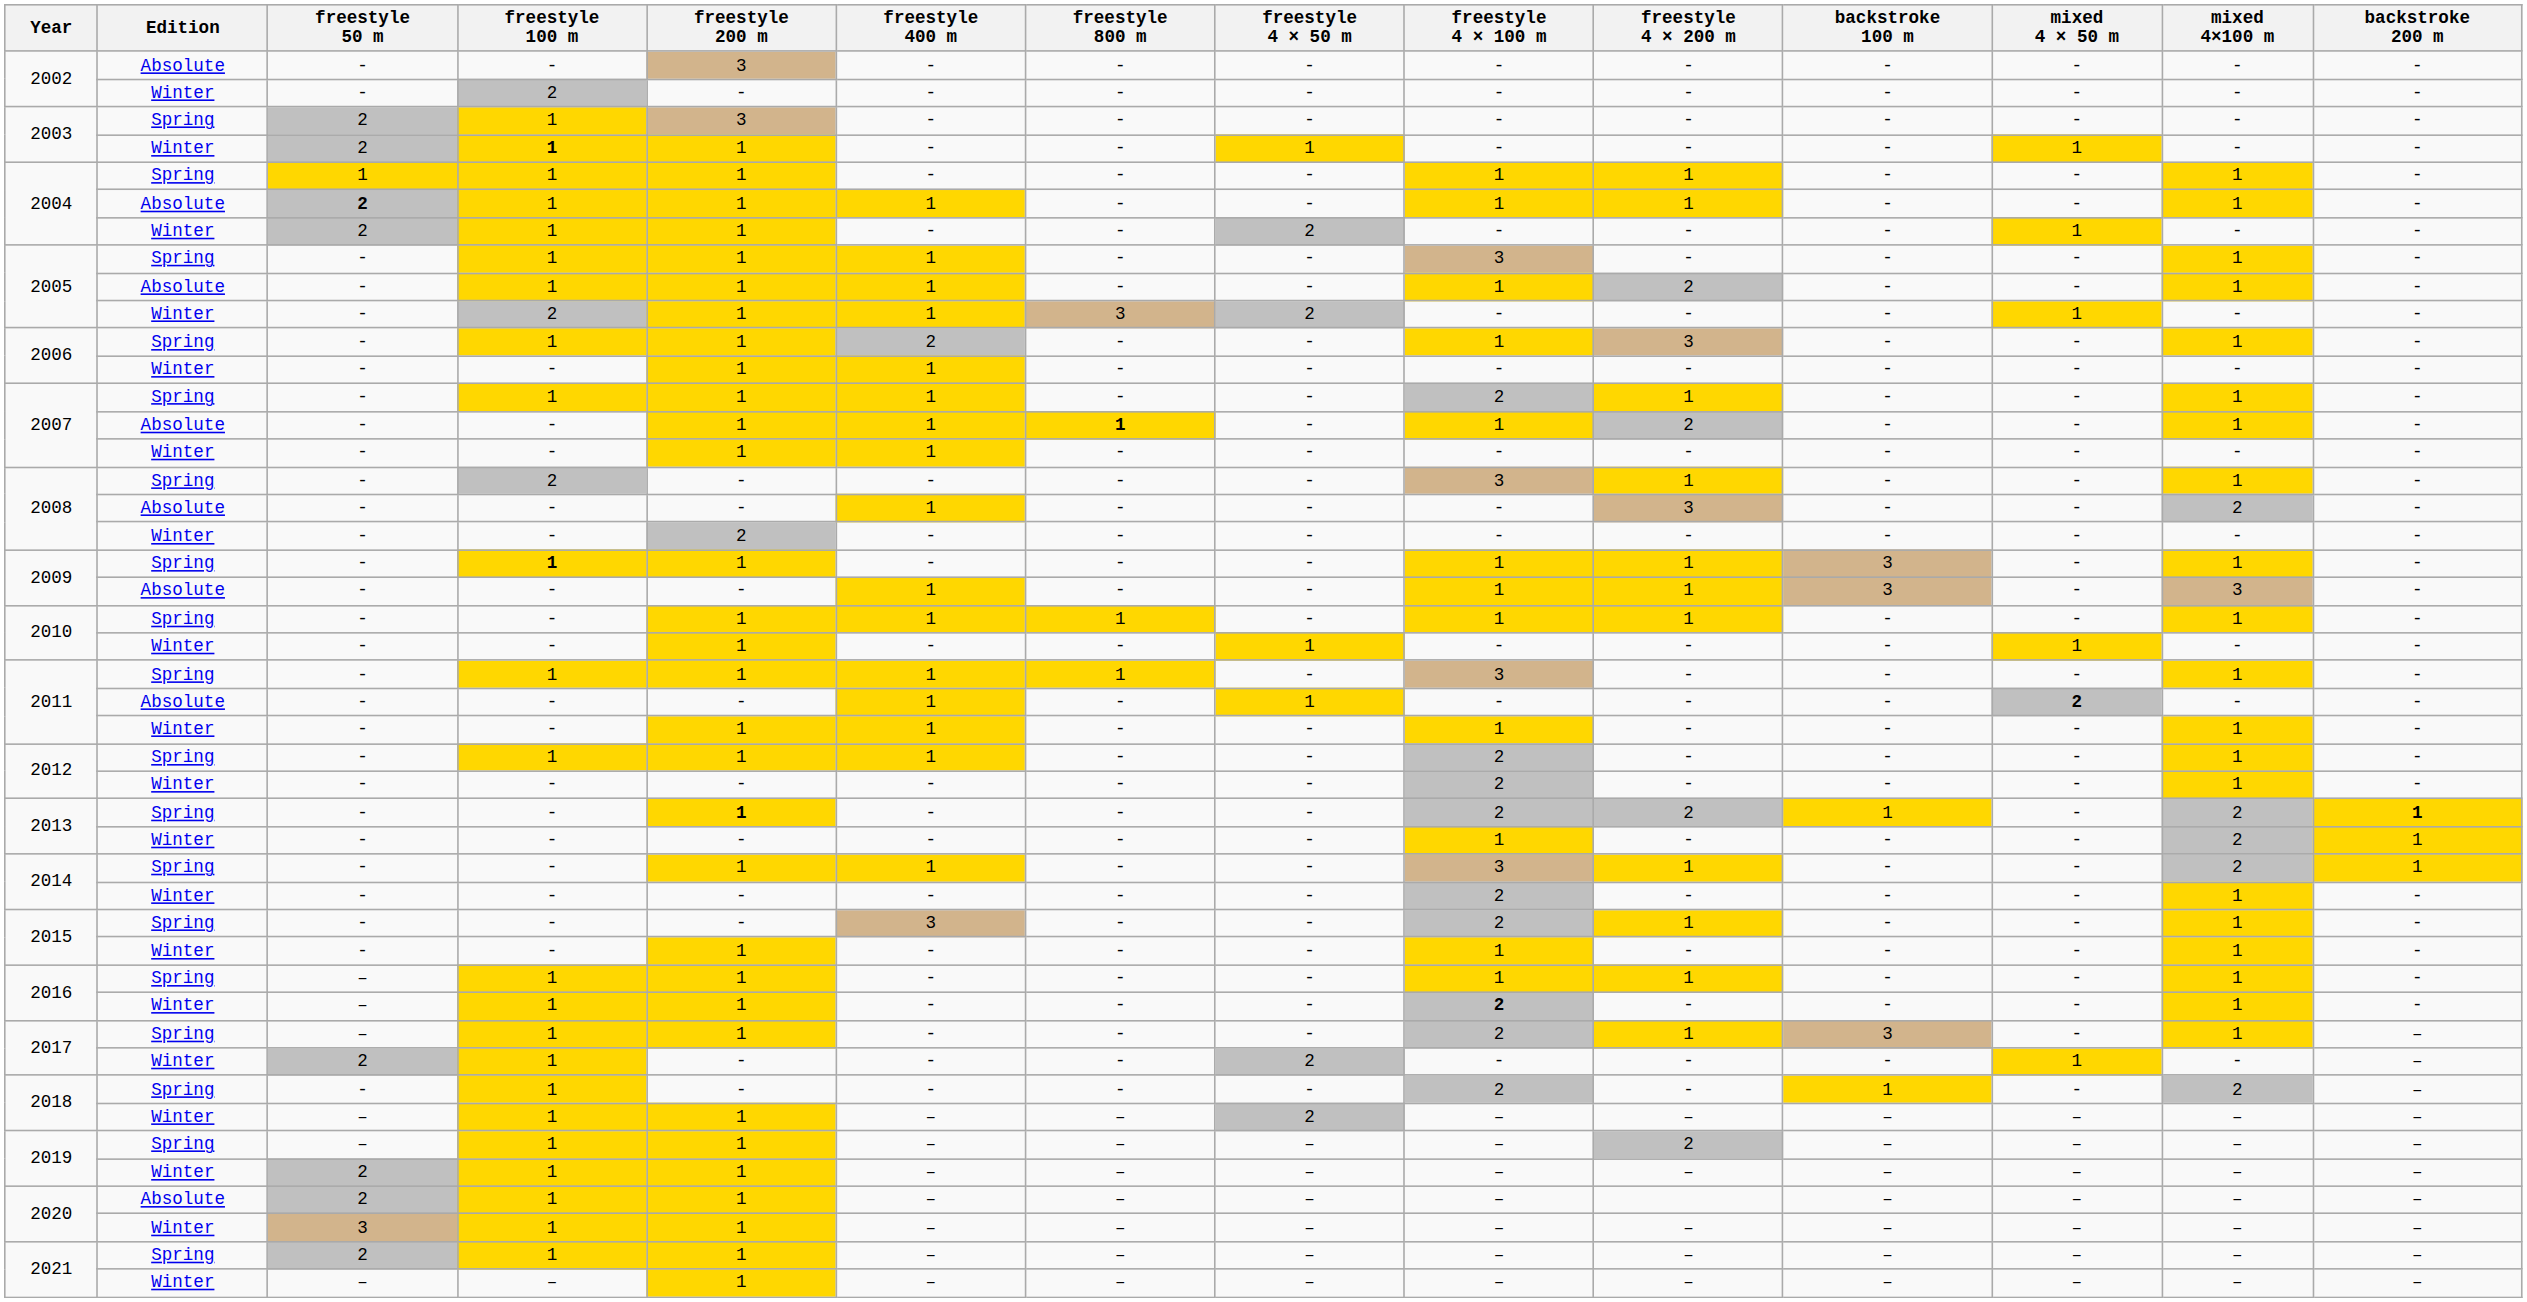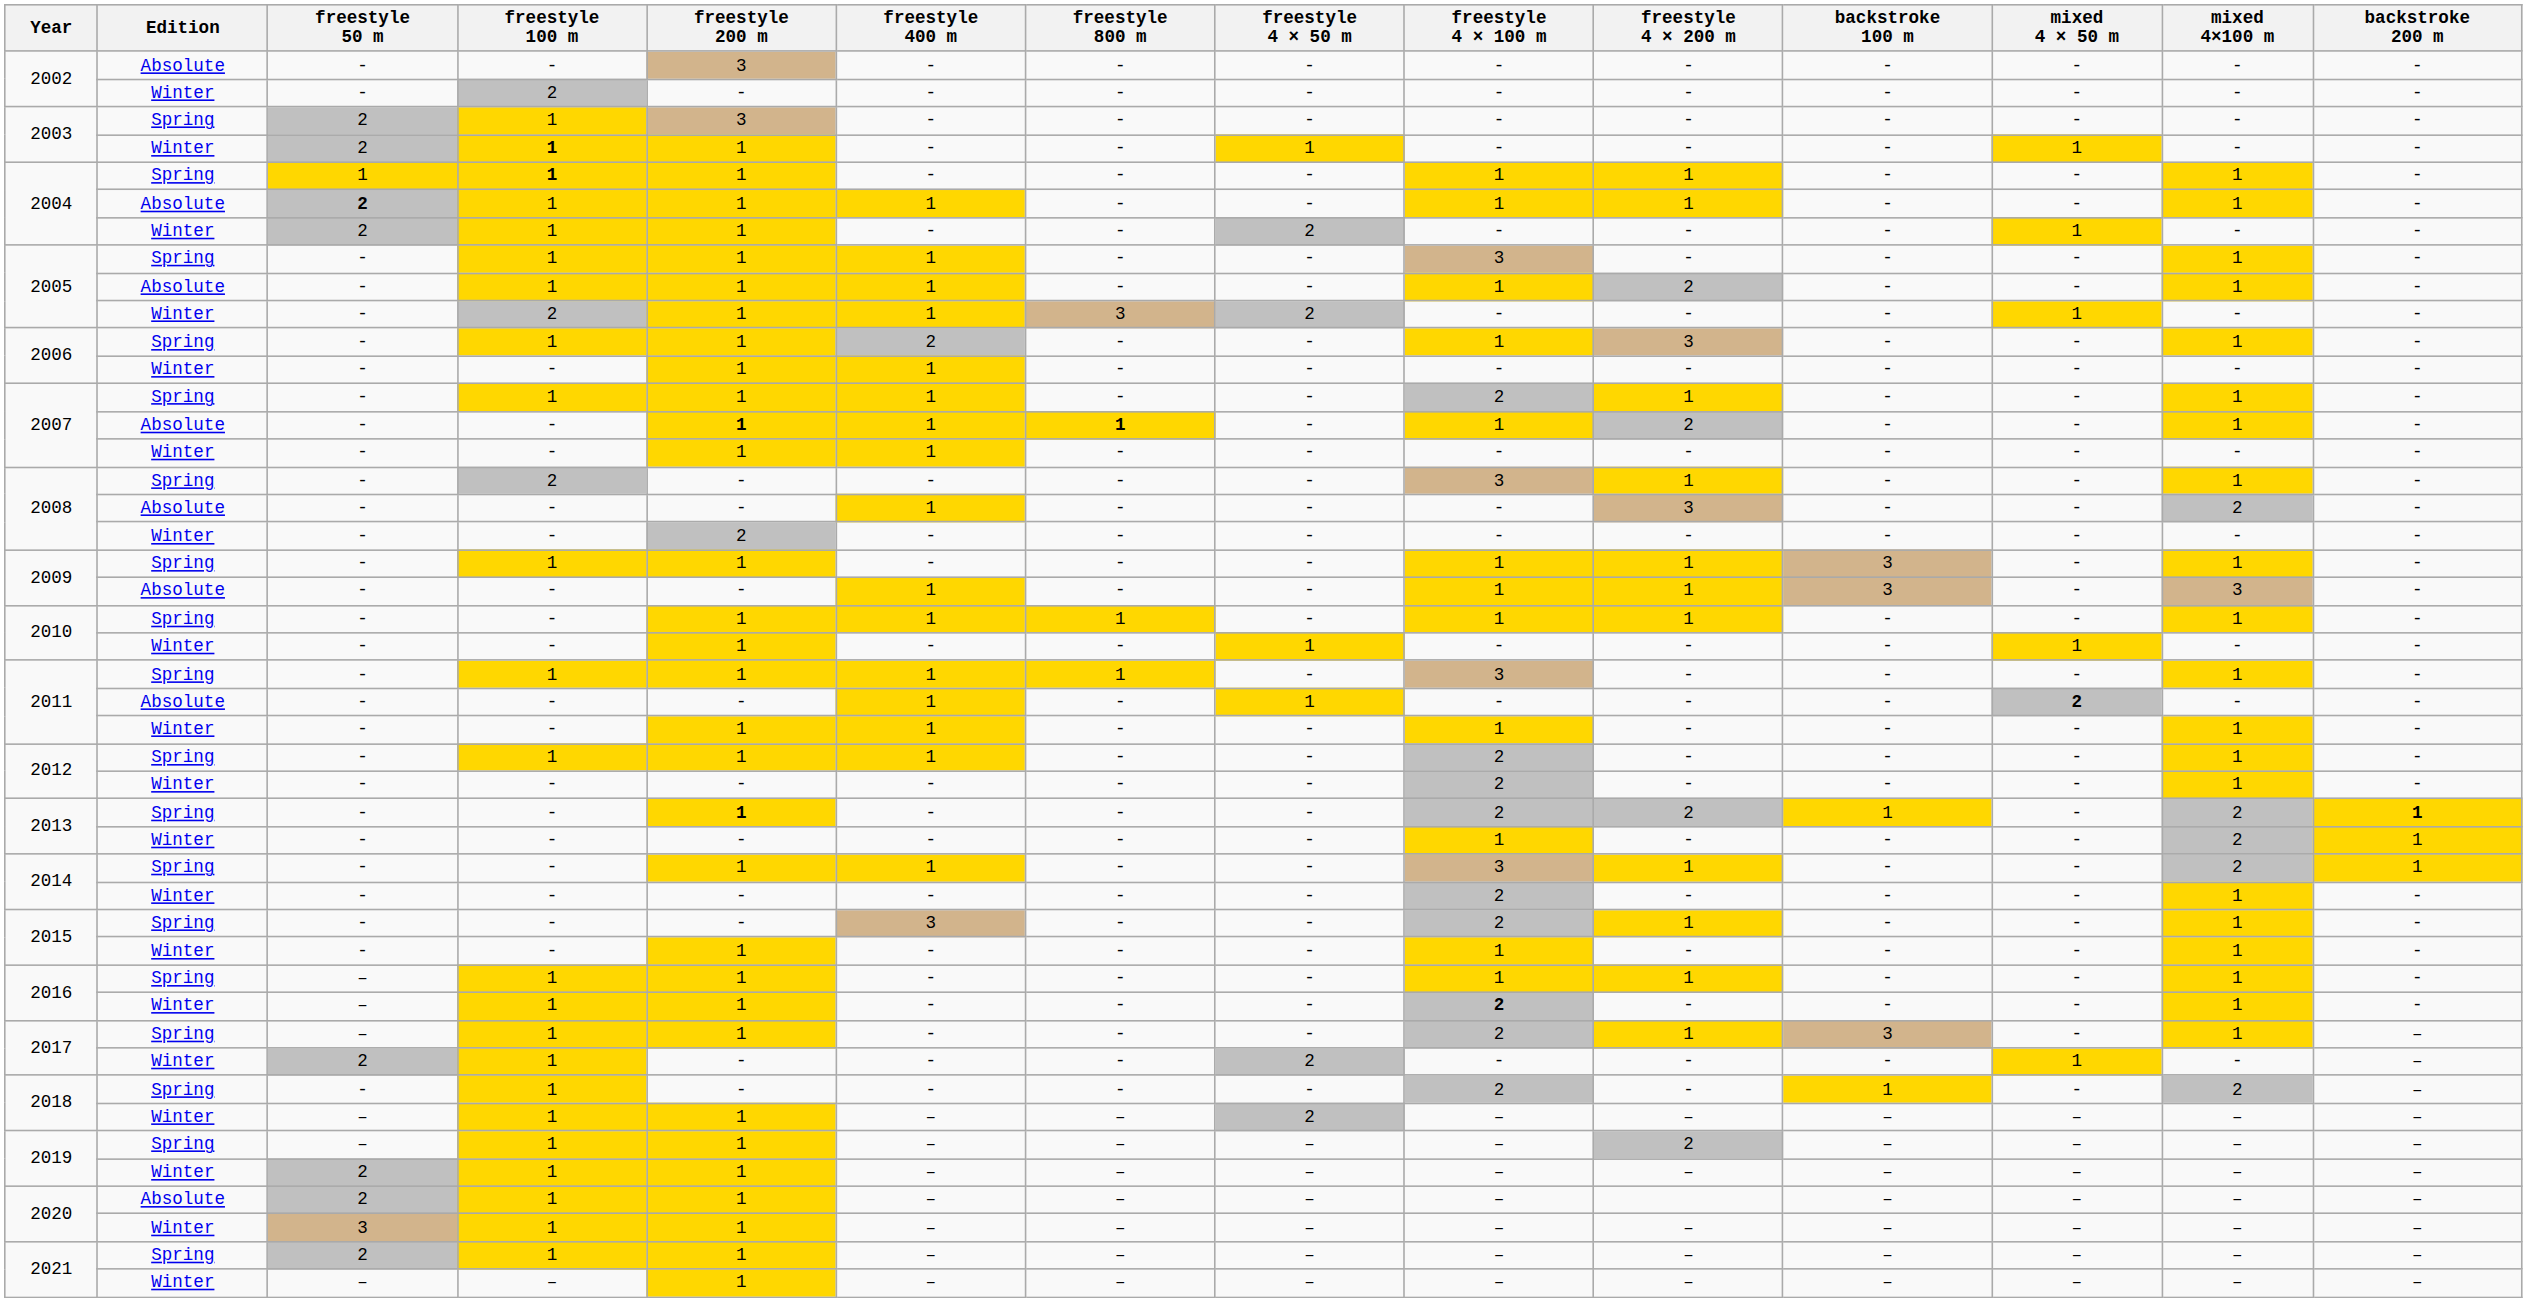(552, 176) normal -> (552, 176) bold
(741, 425) normal -> (741, 425) bold
(552, 564) bold -> (552, 564) normal
